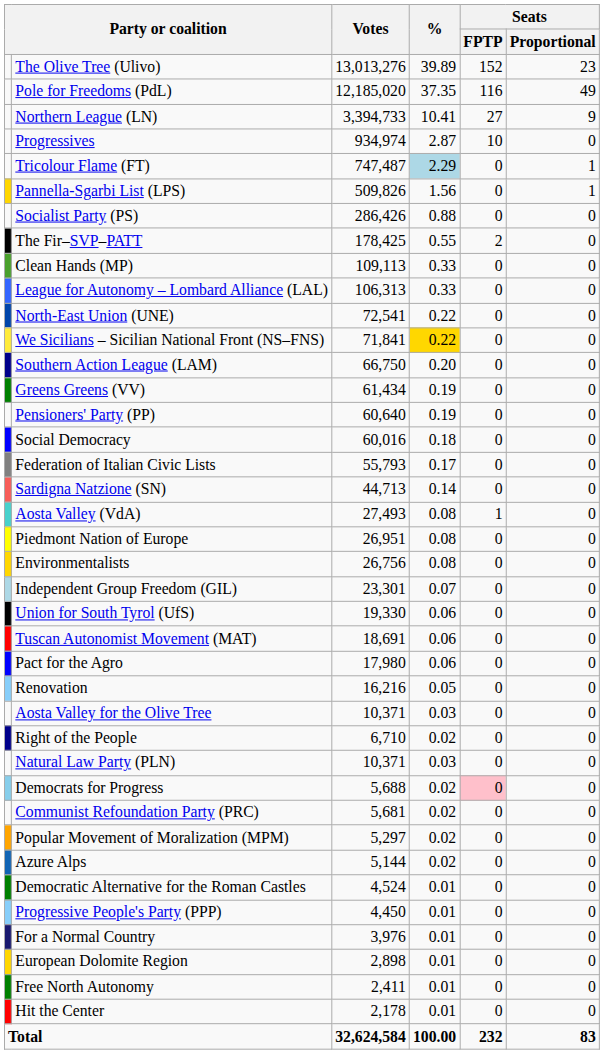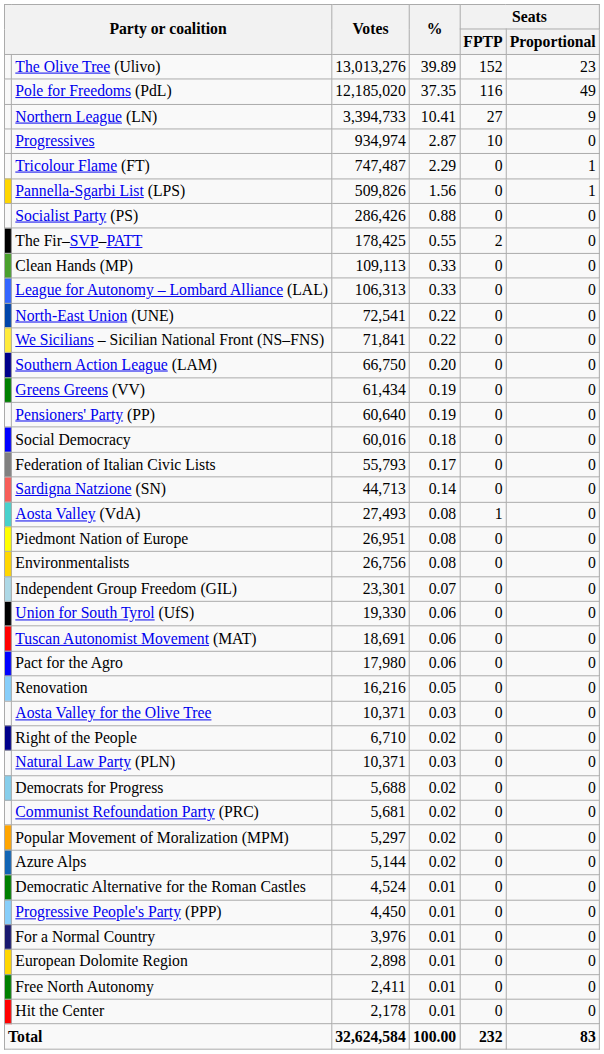(442, 166) lightblue background -> (442, 166) no background
(442, 340) gold background -> (442, 340) no background
(499, 787) pink background -> (499, 787) no background
